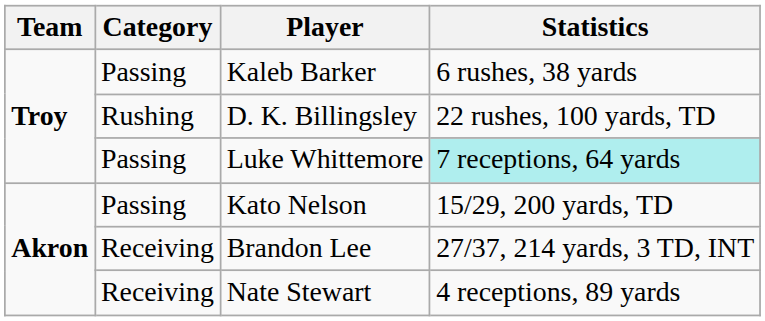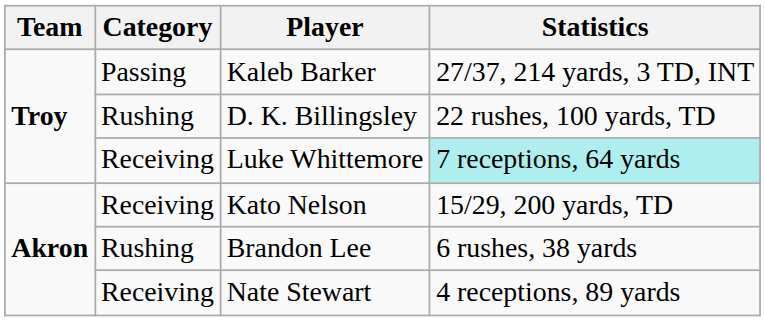(537, 71) 6 rushes, 38 yards -> (595, 71) 27/37, 214 yards, 3 TD, INT
(144, 159) Passing -> (157, 159) Receiving
(144, 204) Passing -> (157, 204) Receiving
(157, 248) Receiving -> (147, 248) Rushing
(595, 248) 27/37, 214 yards, 3 TD, INT -> (537, 248) 6 rushes, 38 yards
